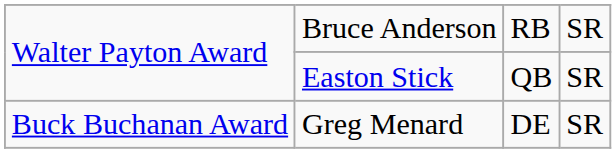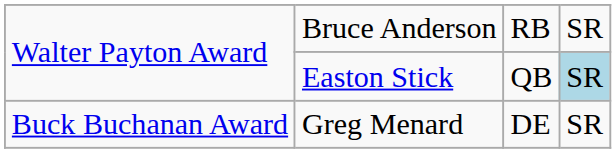(585, 76) no background -> (585, 76) lightblue background
